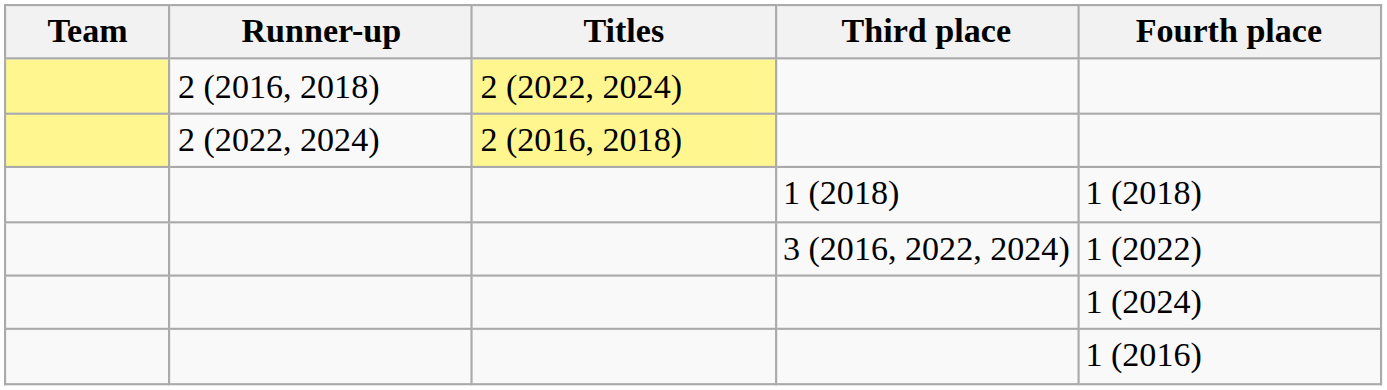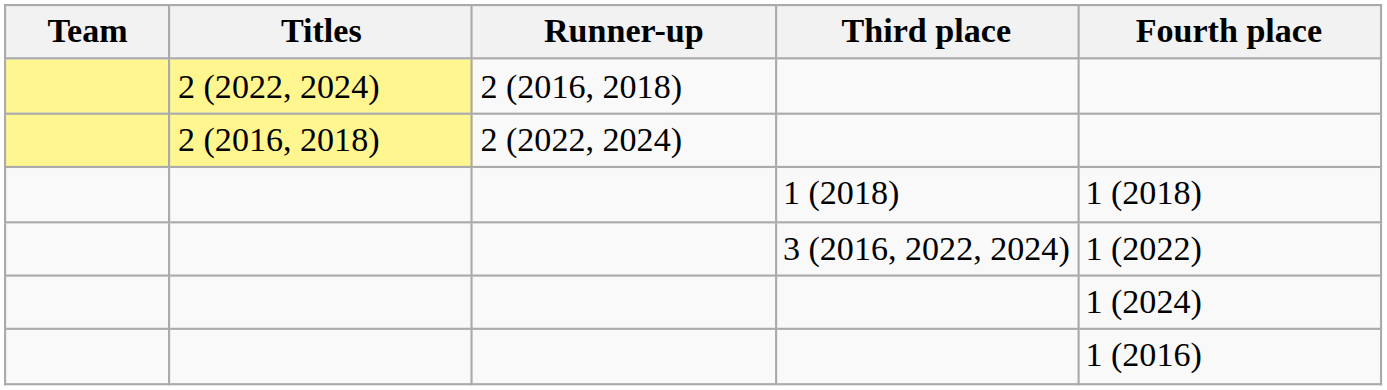columns swapped: (624, 31) <-> (321, 31)
